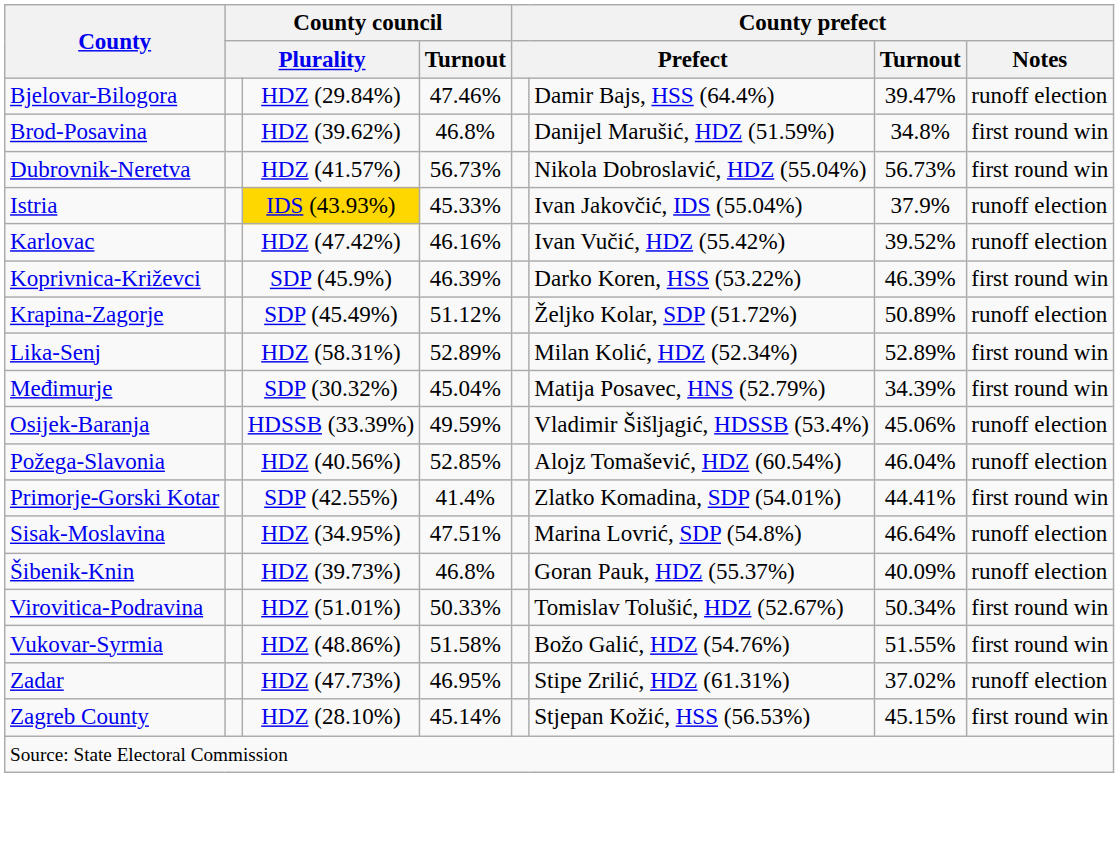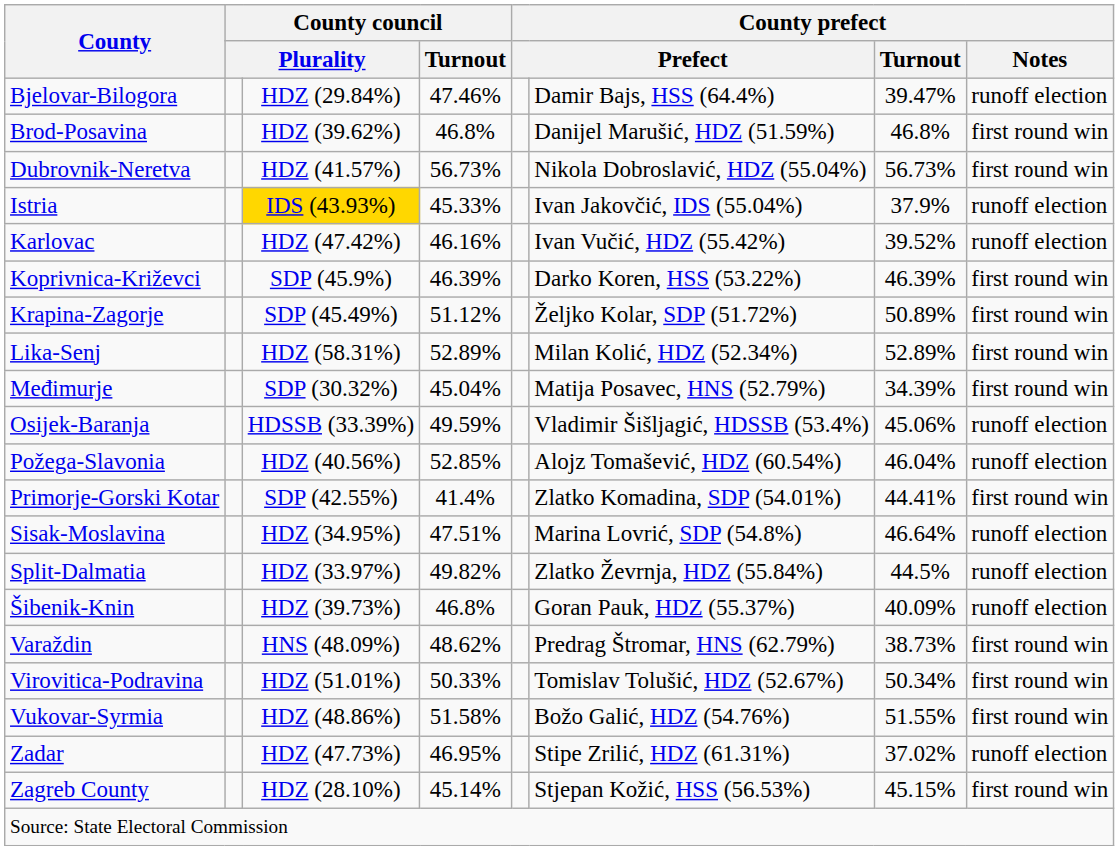(920, 132) 34.8% -> (920, 132) 46.8%
(1039, 315) runoff election -> (1040, 315) first round win
+ row: (78, 570)
+ row: (51, 643)
